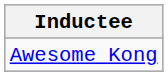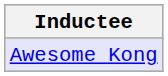(84, 55) no background -> (84, 55) lavender background
